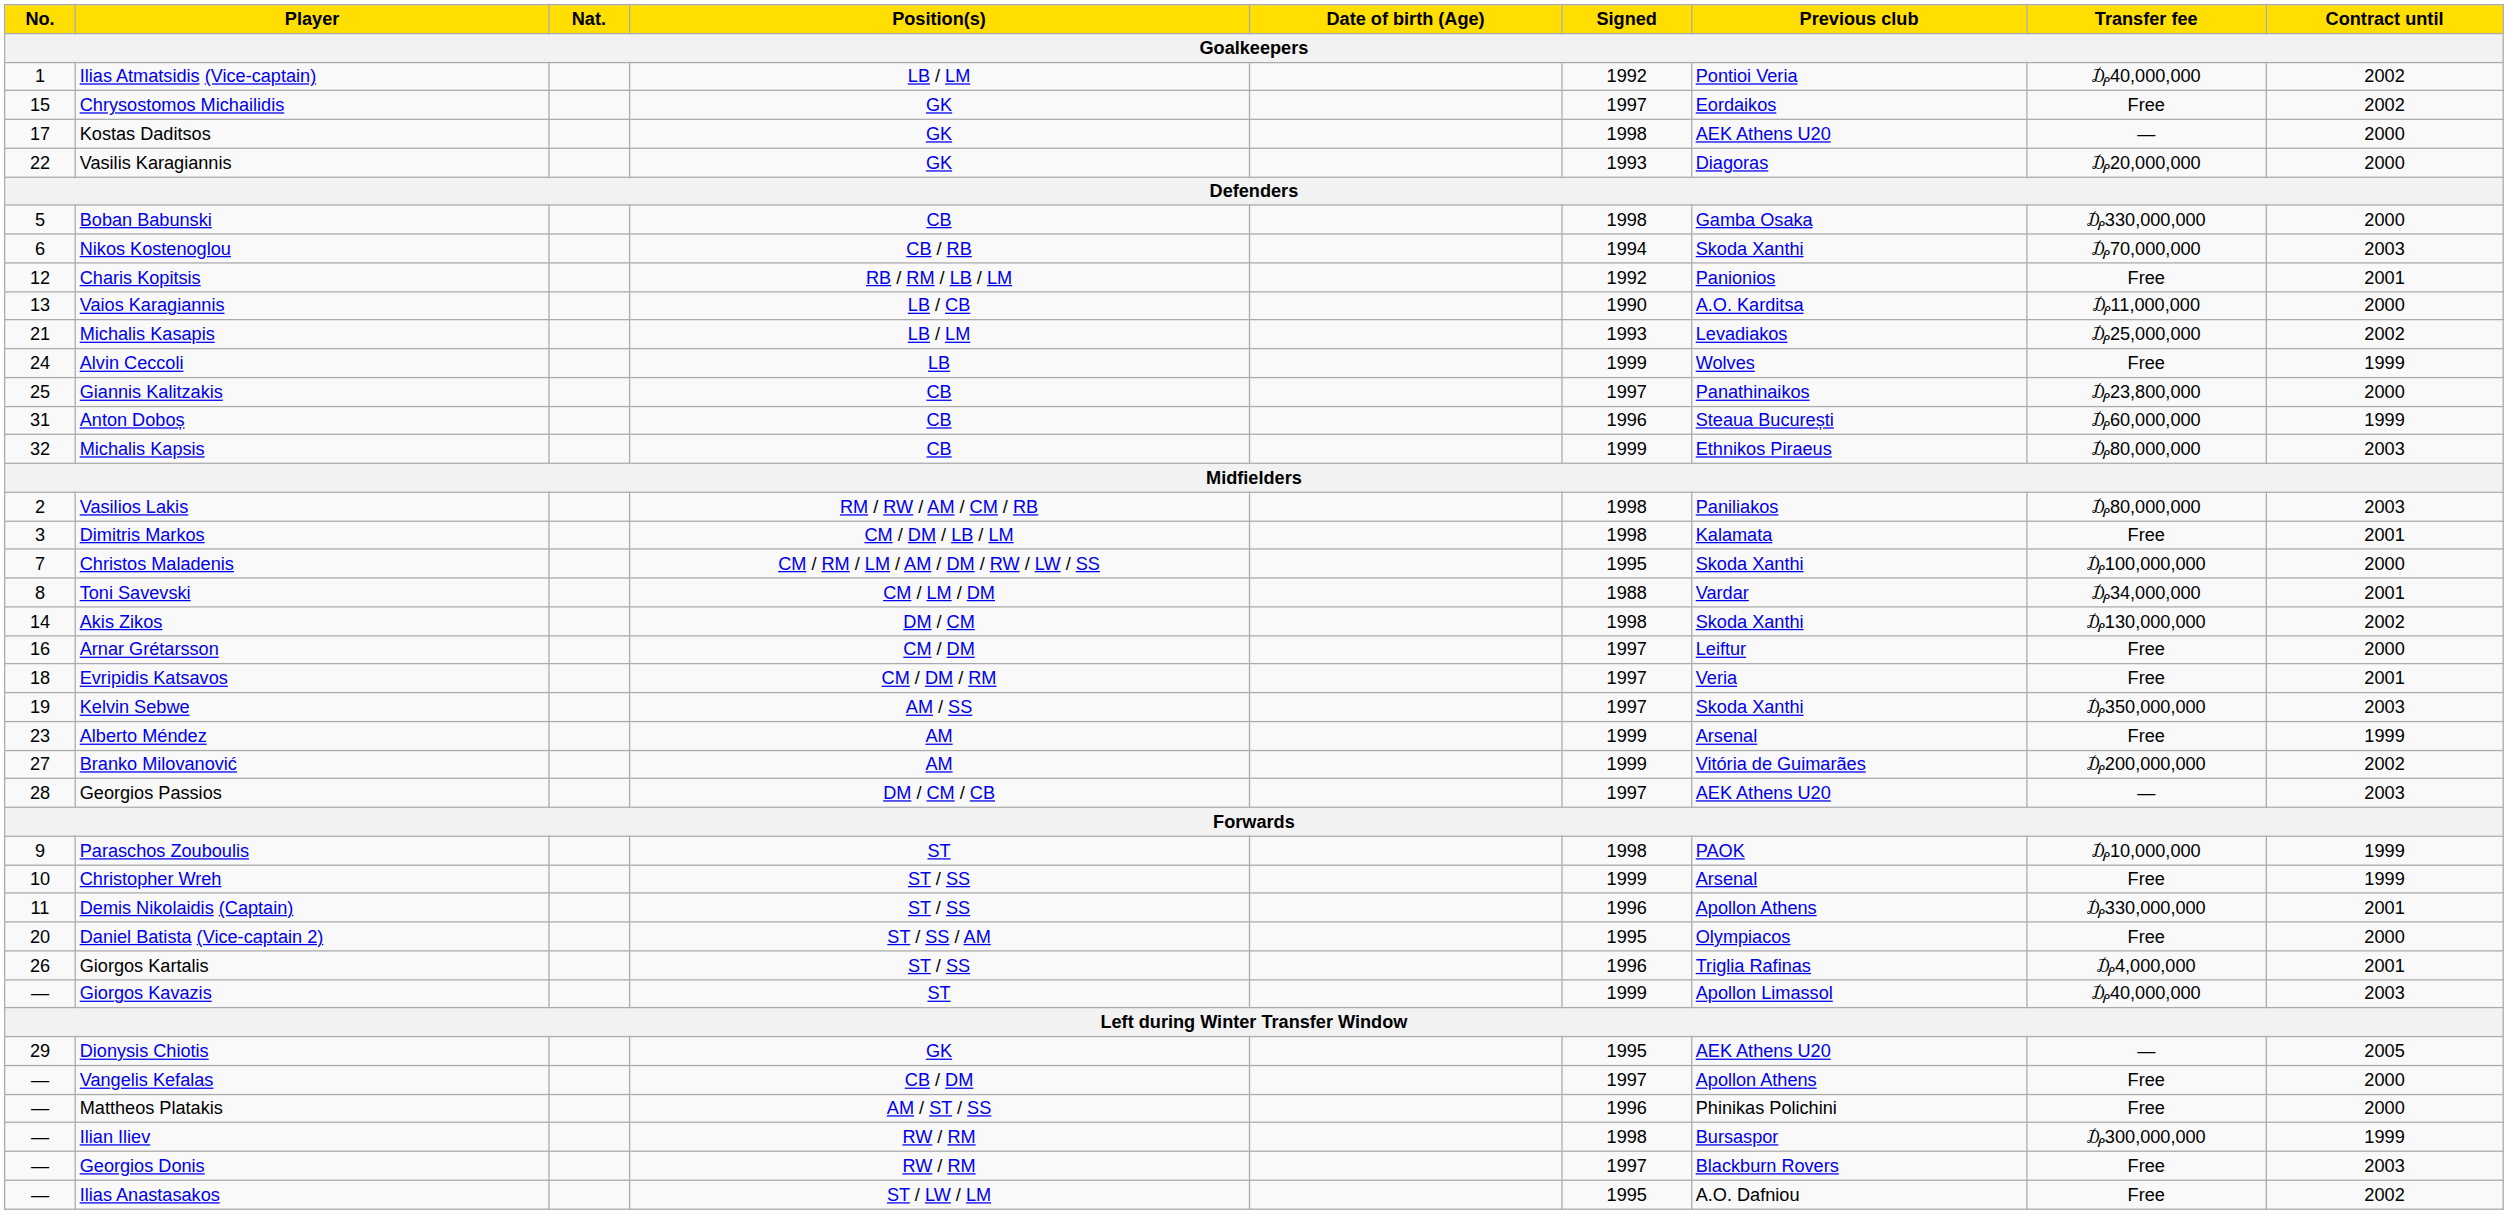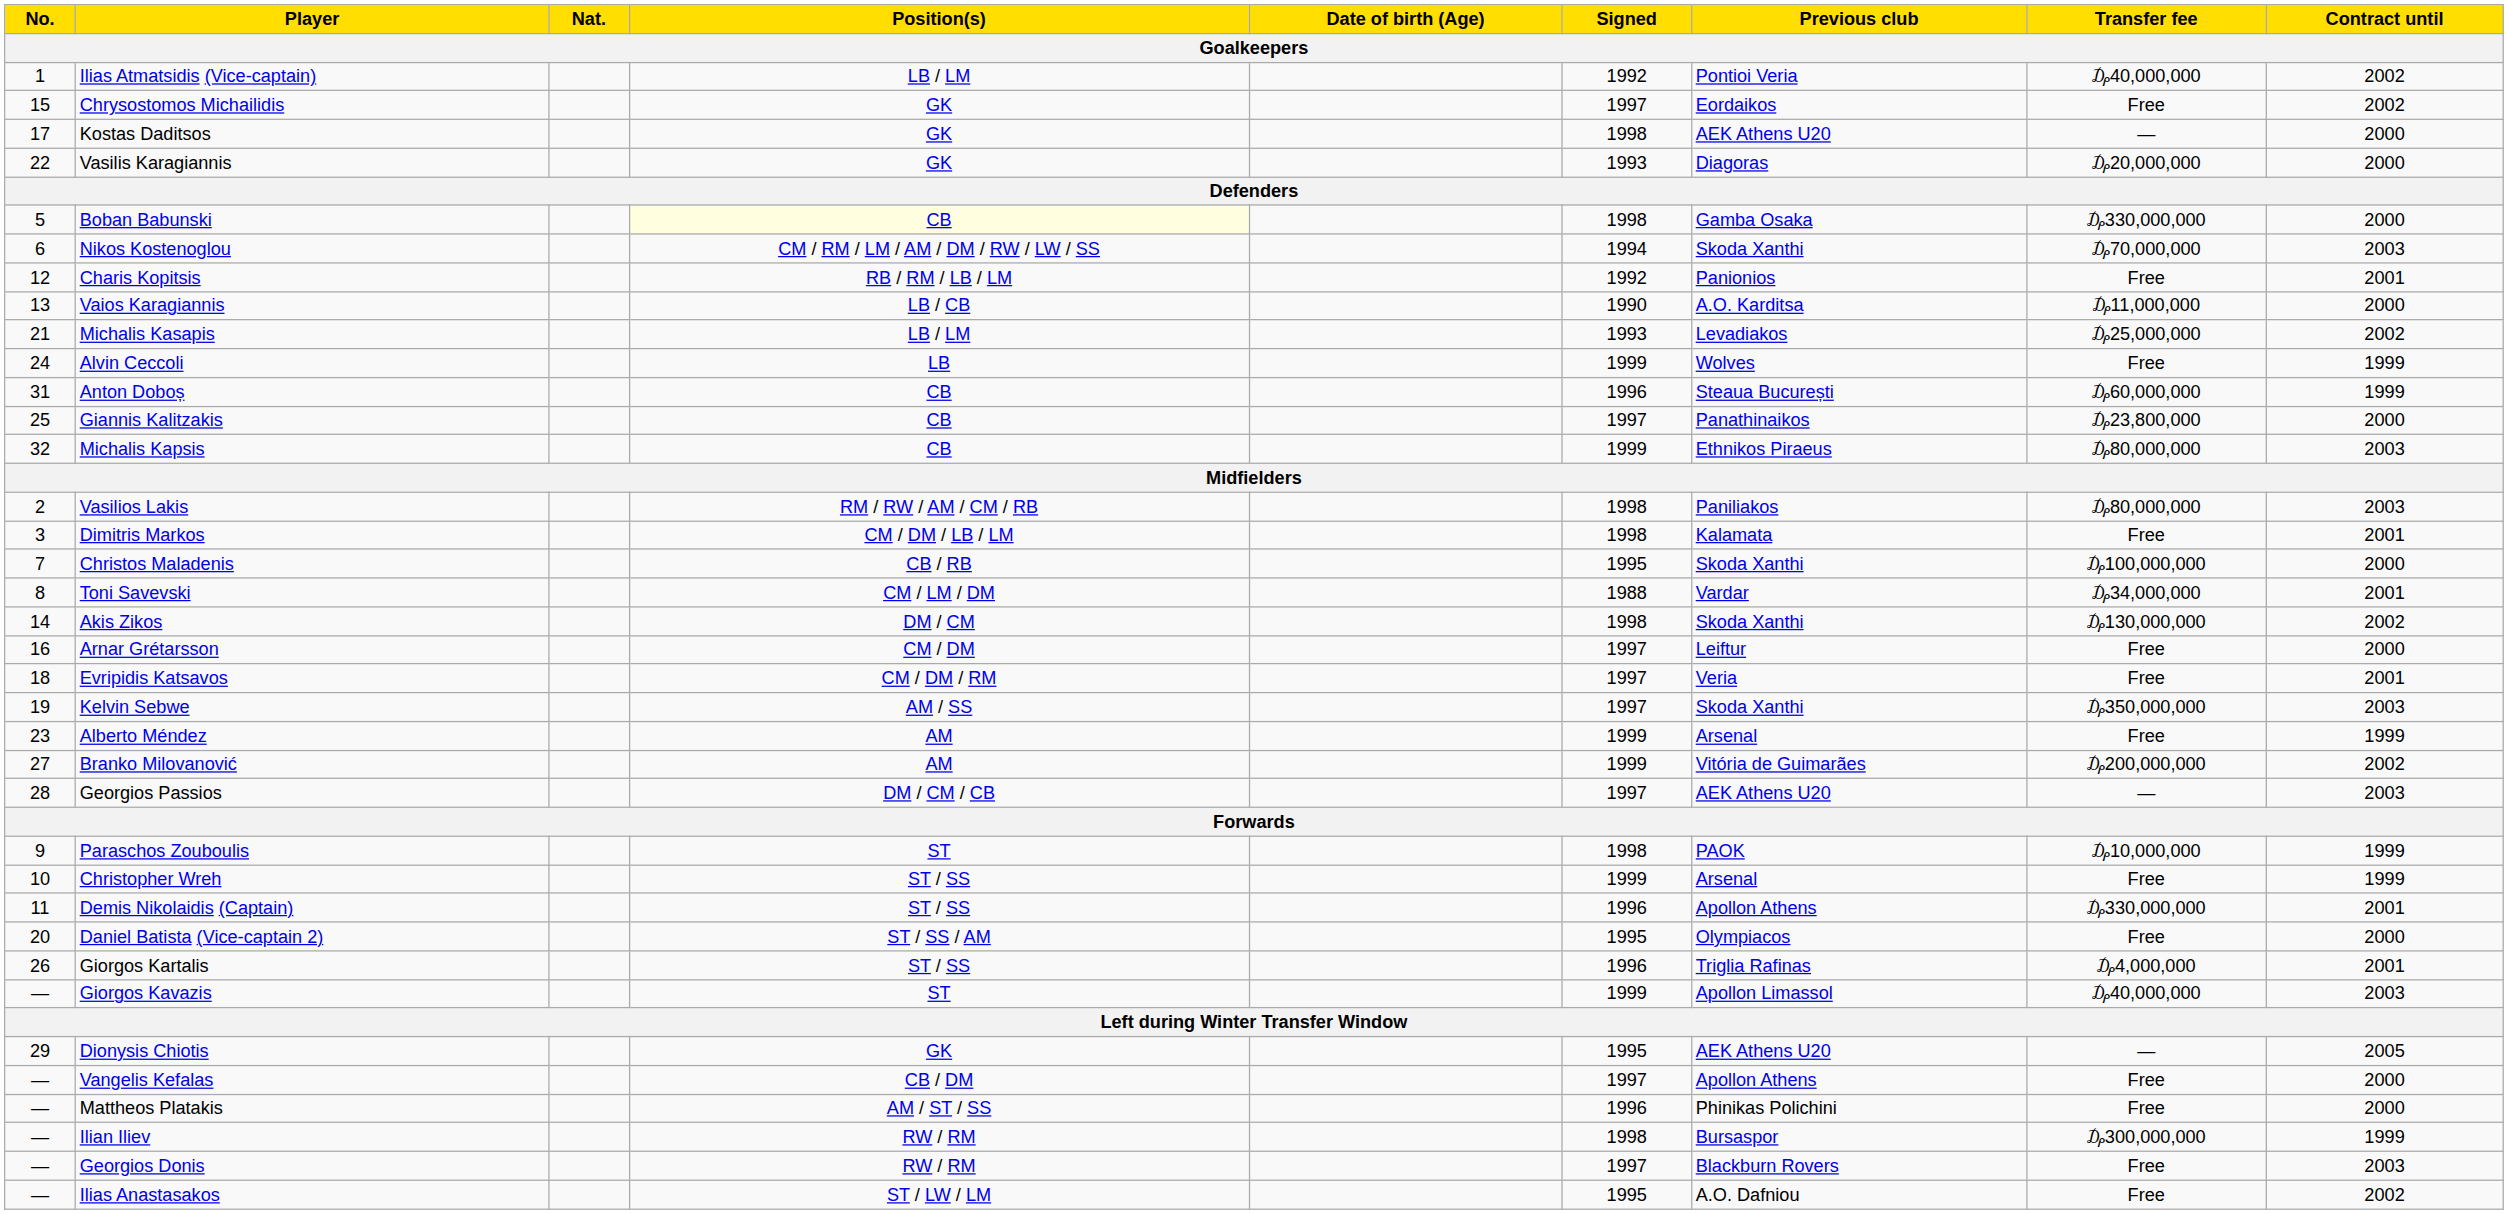(939, 220) no background -> (939, 220) lightyellow background
(939, 249) CB / RB -> (939, 249) CM / RM / LM / AM / DM / RW / LW / SS
rows swapped: (151, 392) <-> (132, 421)
(939, 564) CM / RM / LM / AM / DM / RW / LW / SS -> (939, 564) CB / RB
